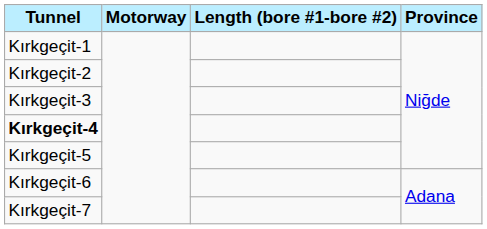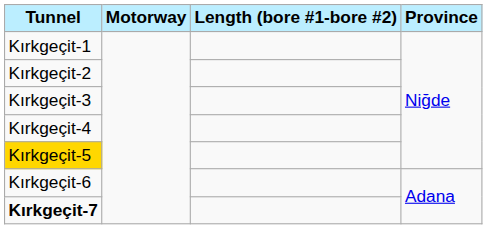(53, 127) bold -> (50, 127) normal
(50, 155) no background -> (50, 155) gold background
(50, 210) normal -> (53, 210) bold
